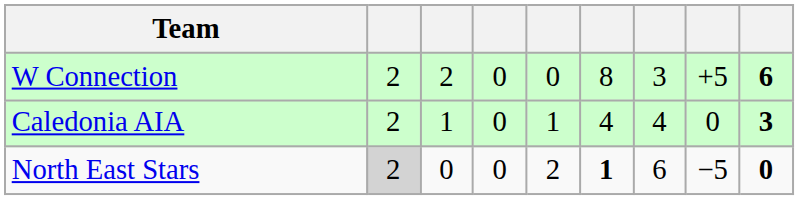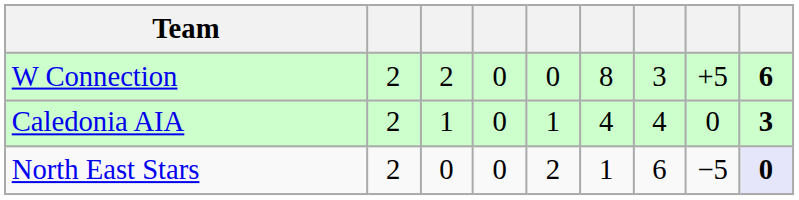(393, 170) lightgrey background -> (393, 170) no background
(606, 170) bold -> (606, 170) normal
(766, 170) no background -> (766, 170) lavender background
